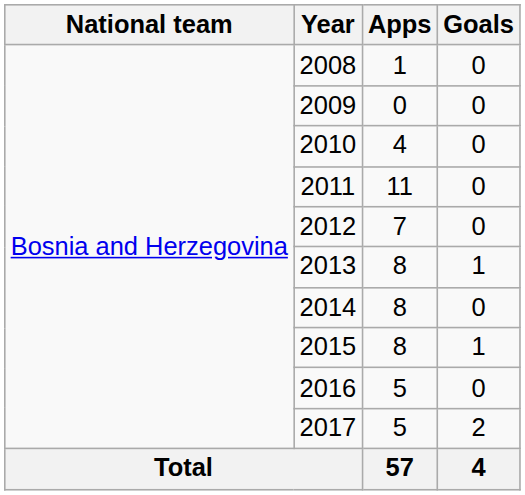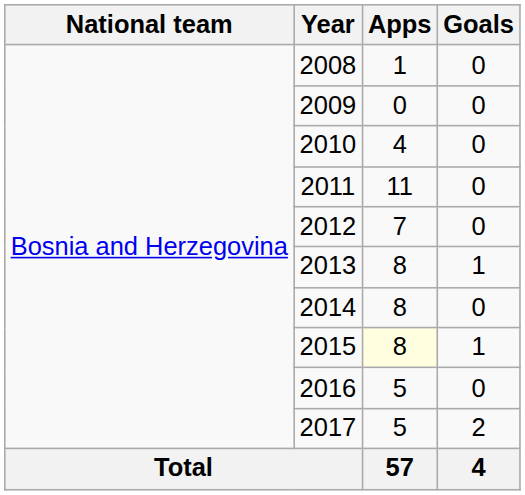(400, 347) no background -> (400, 347) lightyellow background
